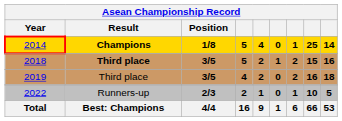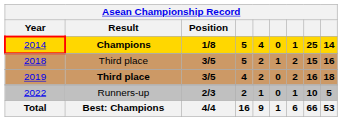(123, 61) bold -> (123, 61) normal
(123, 77) normal -> (123, 77) bold
